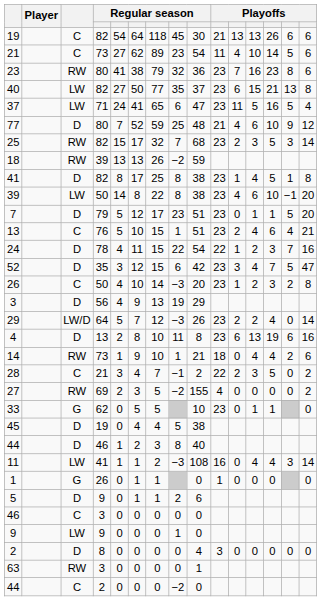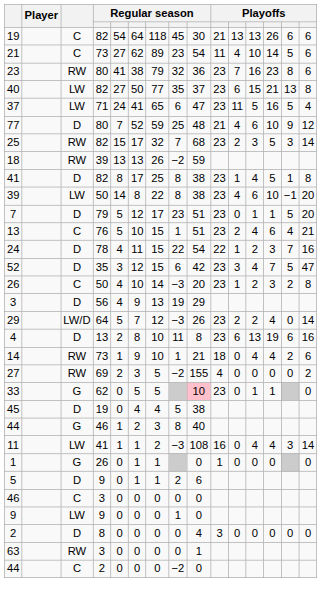- row: (13, 373)
(199, 409) no background -> (199, 391) pink background
(77, 444) D -> (77, 427) G
